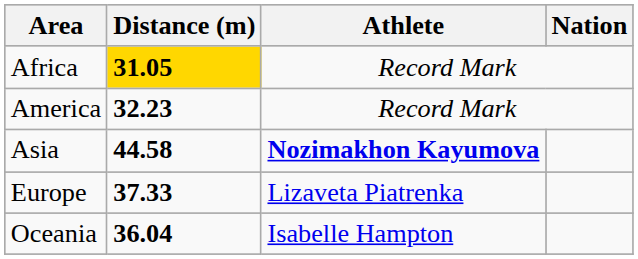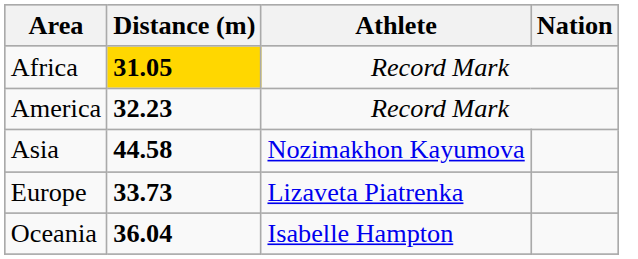(403, 150) bold -> (396, 150) normal
(143, 191) 37.33 -> (143, 191) 33.73
